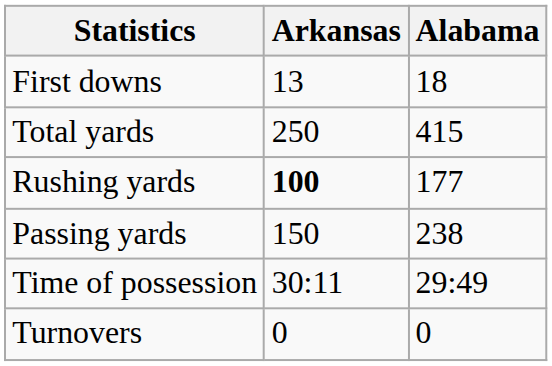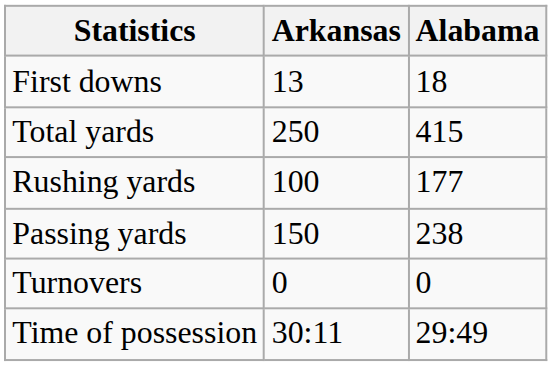(296, 182) bold -> (296, 182) normal
rows swapped: (77, 333) <-> (135, 283)
